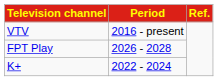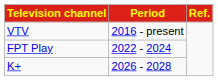(141, 48) 2026 - 2028 -> (141, 48) 2022 - 2024
(141, 66) 2022 - 2024 -> (141, 66) 2026 - 2028
